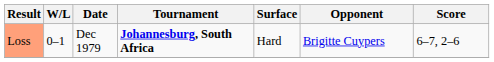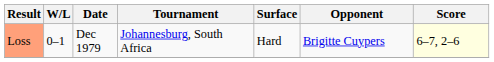(176, 40) bold -> (171, 40) normal
(438, 40) no background -> (438, 40) lightyellow background
